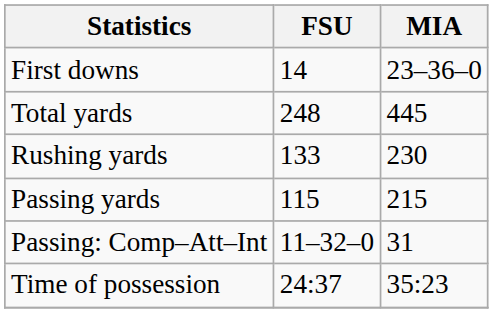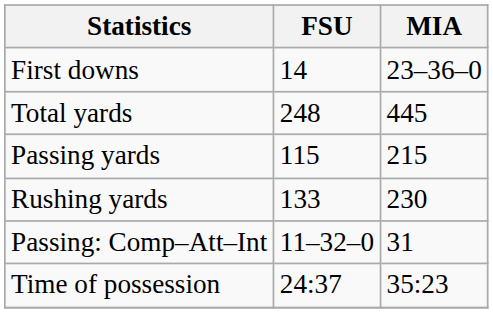rows swapped: (89, 155) <-> (86, 198)
